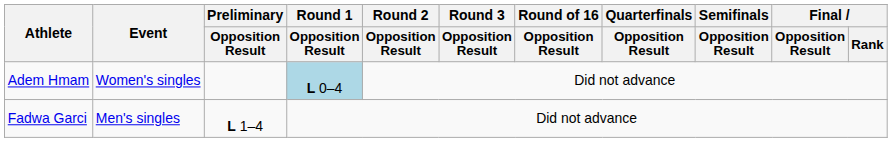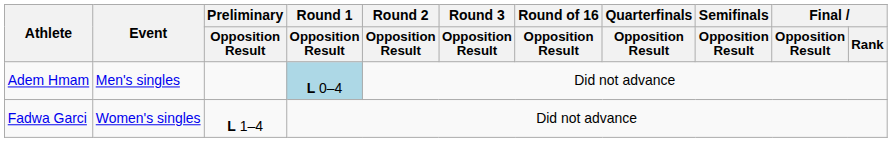(148, 81) Women's singles -> (138, 81) Men's singles
(138, 119) Men's singles -> (148, 119) Women's singles
